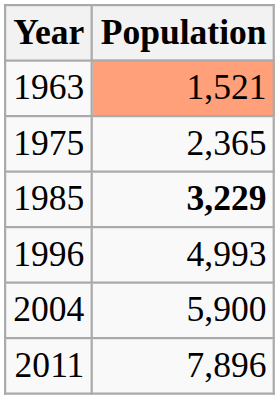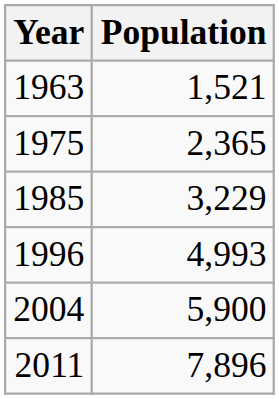(227, 88) lightsalmon background -> (227, 88) no background
(227, 198) bold -> (227, 198) normal
